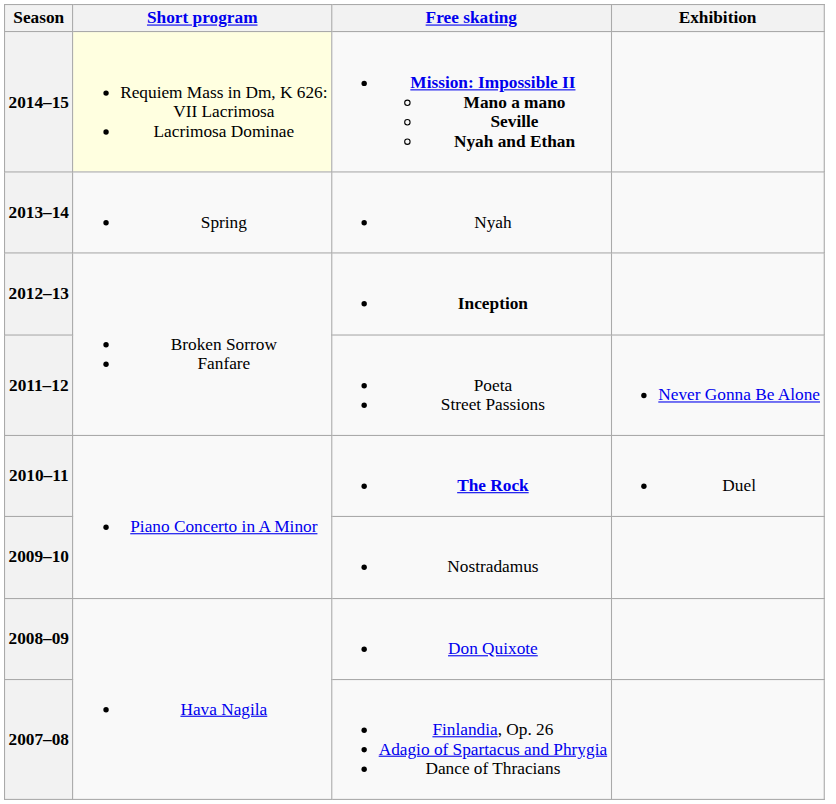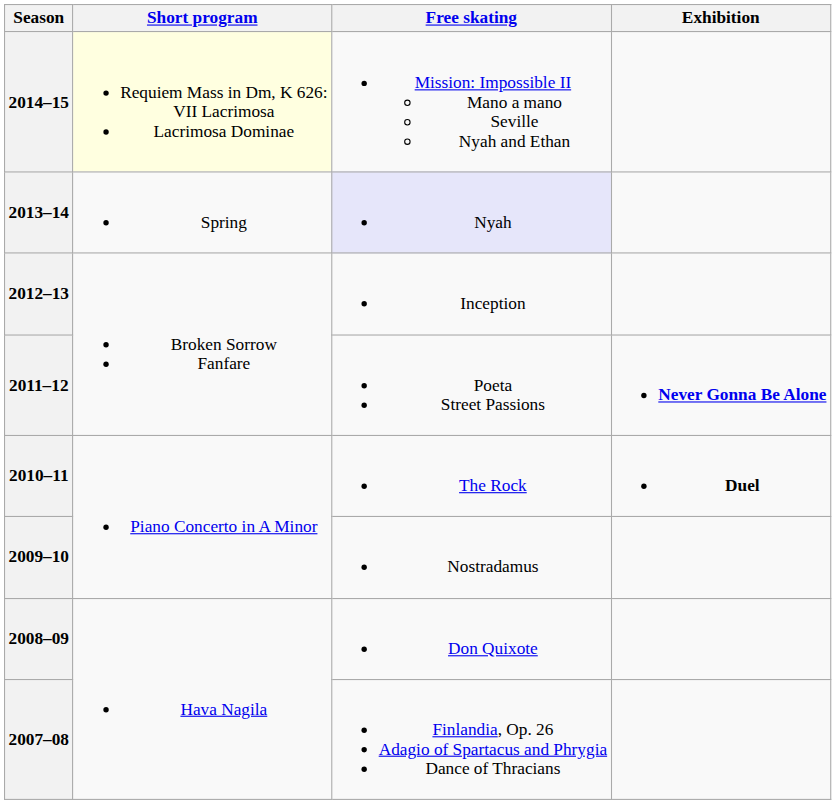(471, 112) bold -> (471, 112) normal
(471, 222) no background -> (471, 222) lavender background
(471, 303) bold -> (471, 303) normal
(718, 395) normal -> (721, 395) bold
(471, 486) bold -> (471, 486) normal
(718, 486) normal -> (721, 486) bold
